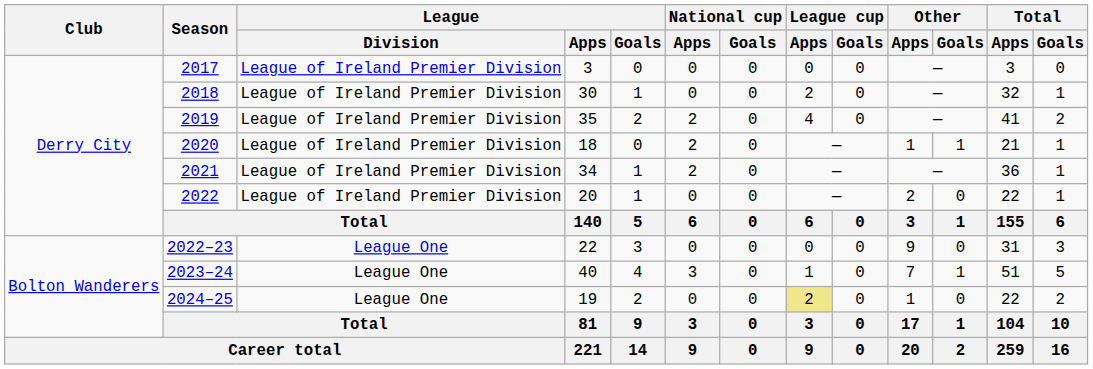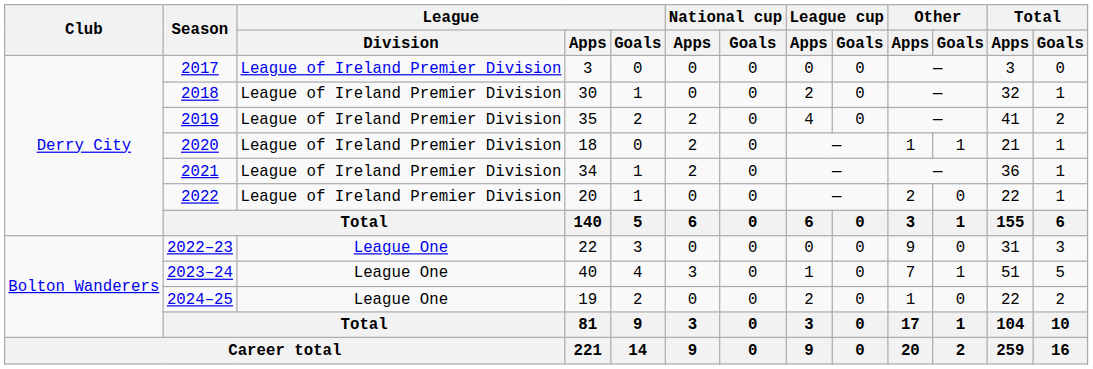(809, 299) khaki background -> (809, 299) no background
